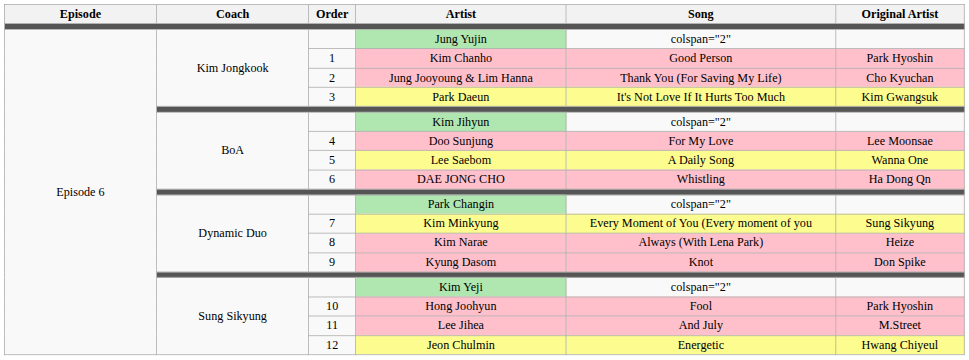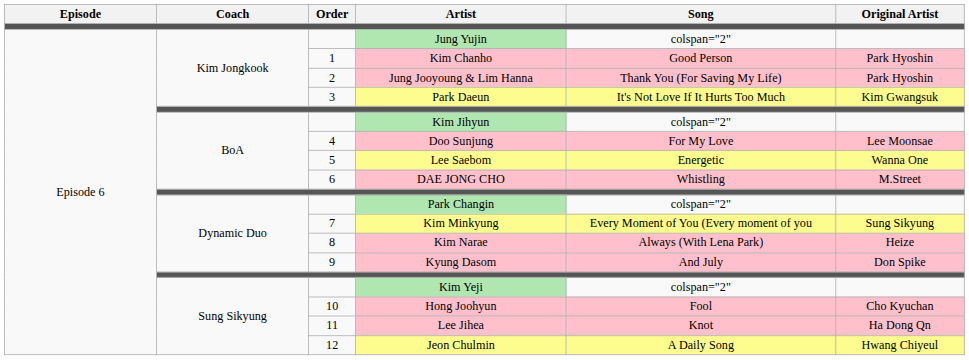(900, 77) Cho Kyuchan -> (900, 77) Park Hyoshin
(701, 160) A Daily Song -> (701, 160) Energetic
(900, 179) Ha Dong Qn -> (900, 179) M.Street
(701, 262) Knot -> (701, 262) And July
(900, 306) Park Hyoshin -> (900, 306) Cho Kyuchan
(701, 325) And July -> (701, 325) Knot
(900, 325) M.Street -> (900, 325) Ha Dong Qn
(701, 345) Energetic -> (701, 345) A Daily Song
